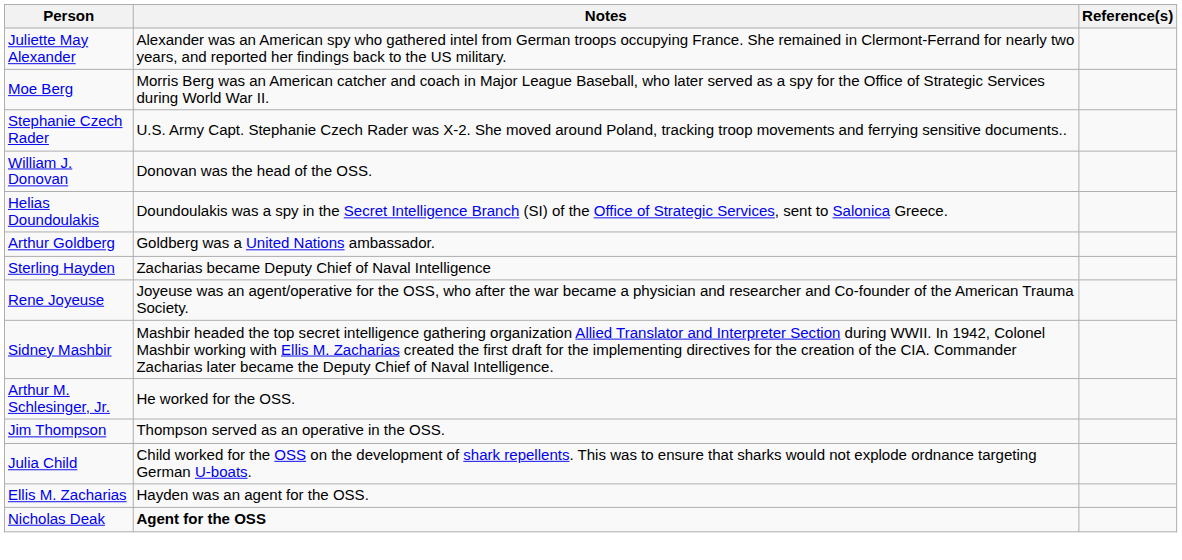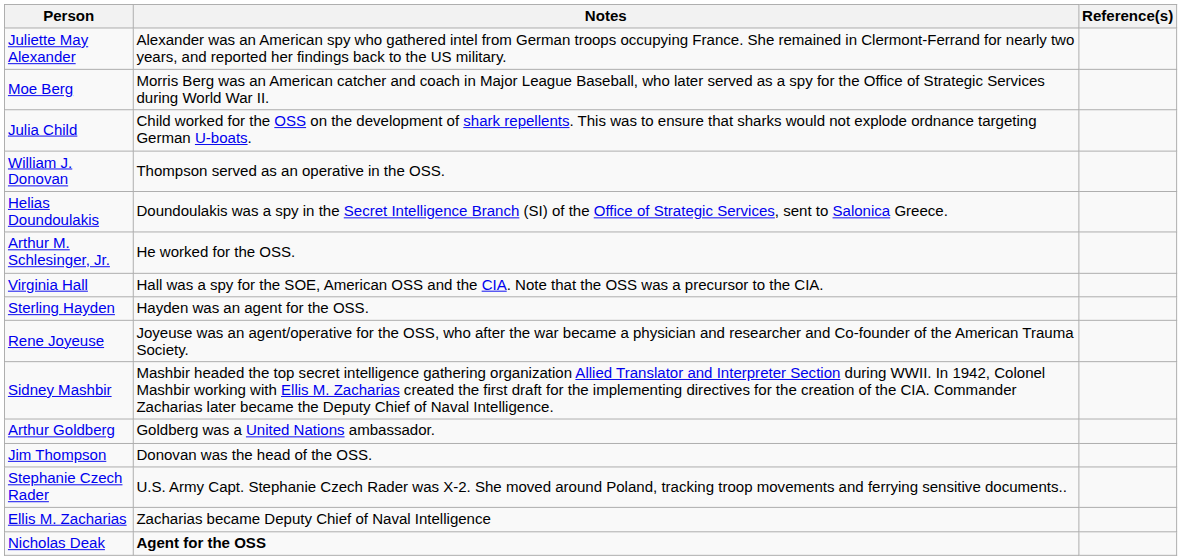rows swapped: (43, 463) <-> (65, 130)
(254, 171) Donovan was the head of the OSS. -> (291, 171) Thompson served as an operative in the OSS.
rows swapped: (61, 244) <-> (59, 398)
+ row: (48, 284)
(314, 267) Zacharias became Deputy Chief of Naval Intelligence -> (253, 308) Hayden was an agent for the OSS.
(291, 431) Thompson served as an operative in the OSS. -> (254, 454) Donovan was the head of the OSS.
(253, 495) Hayden was an agent for the OSS. -> (314, 519) Zacharias became Deputy Chief of Naval Intelligence
